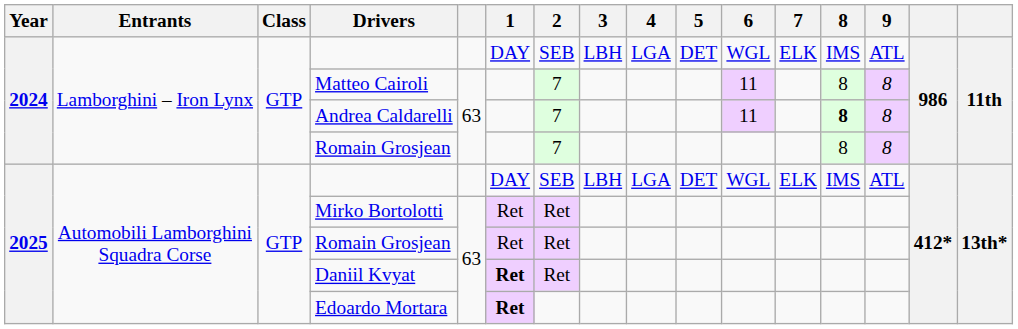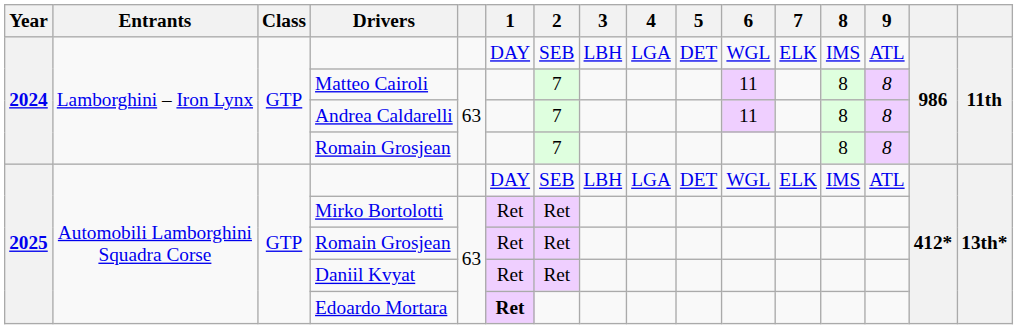(843, 116) bold -> (843, 116) normal
(510, 275) bold -> (510, 275) normal
